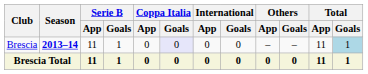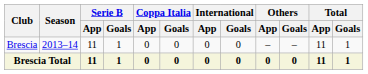(60, 45) bold -> (60, 45) normal
(177, 45) lavender background -> (177, 45) no background
(348, 45) lightblue background -> (348, 45) no background
